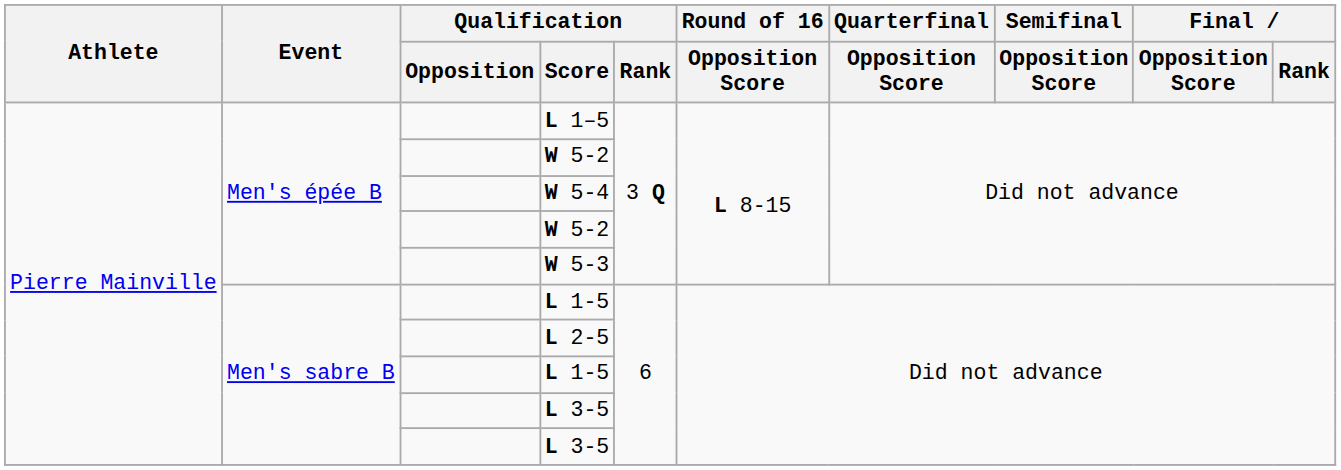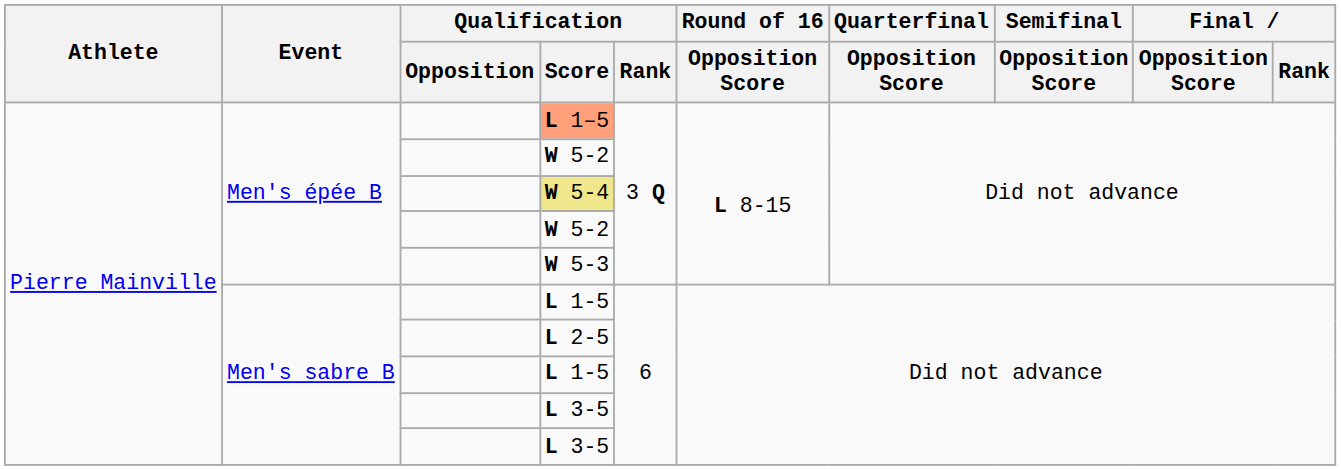(577, 121) no background -> (577, 121) lightsalmon background
(577, 193) no background -> (577, 193) khaki background
